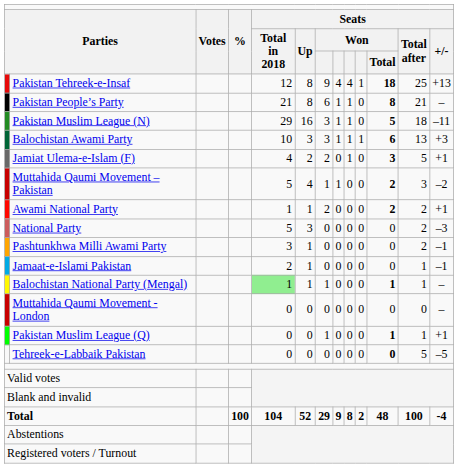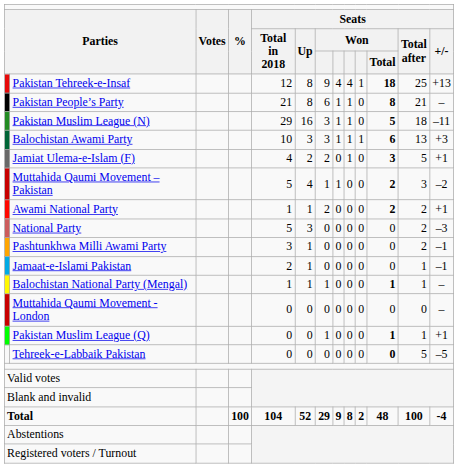(289, 284) lightgreen background -> (289, 284) no background
